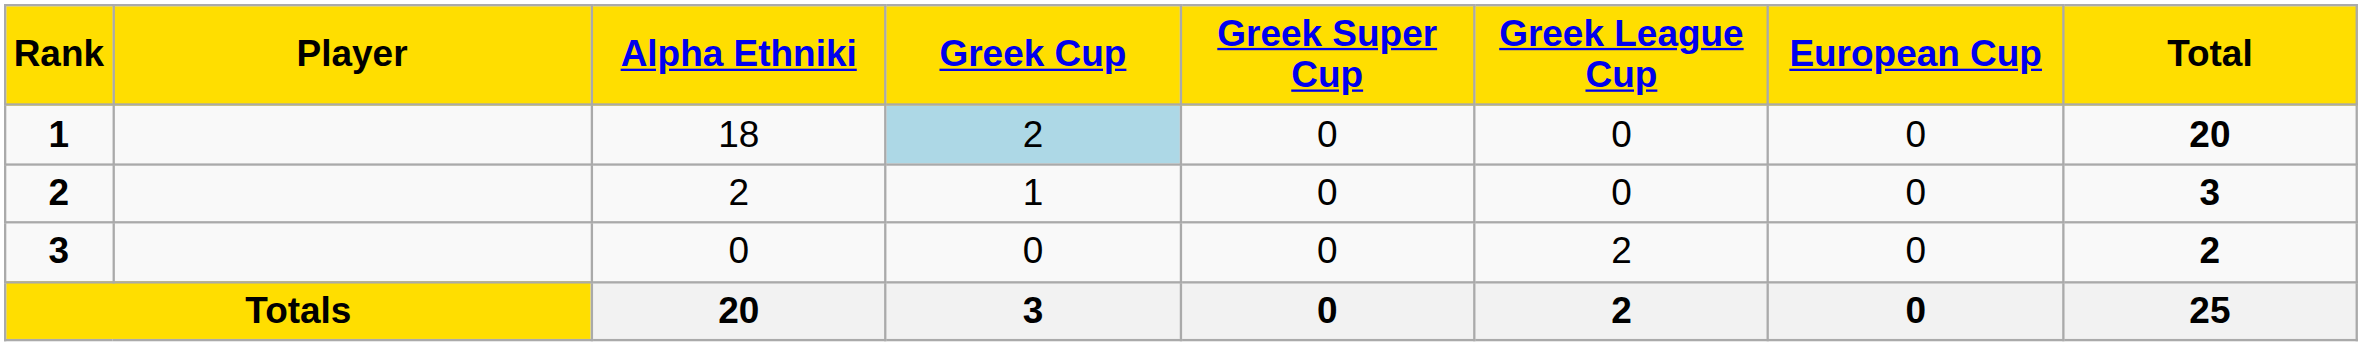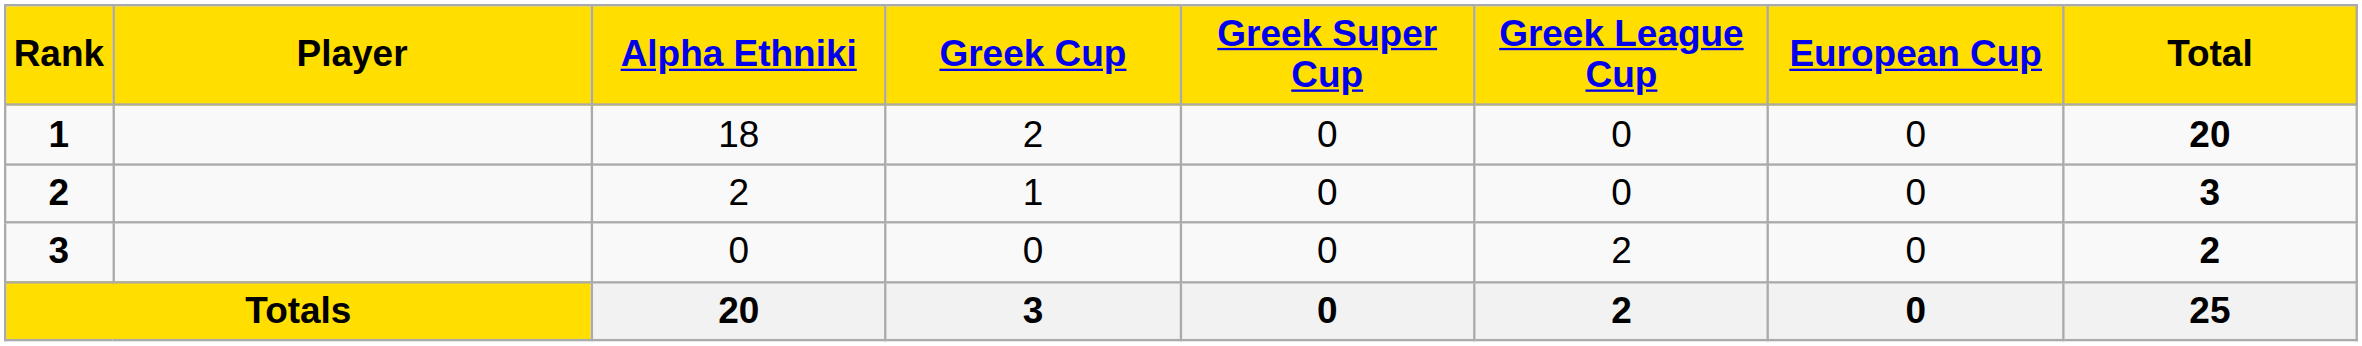(1033, 134) lightblue background -> (1033, 134) no background
